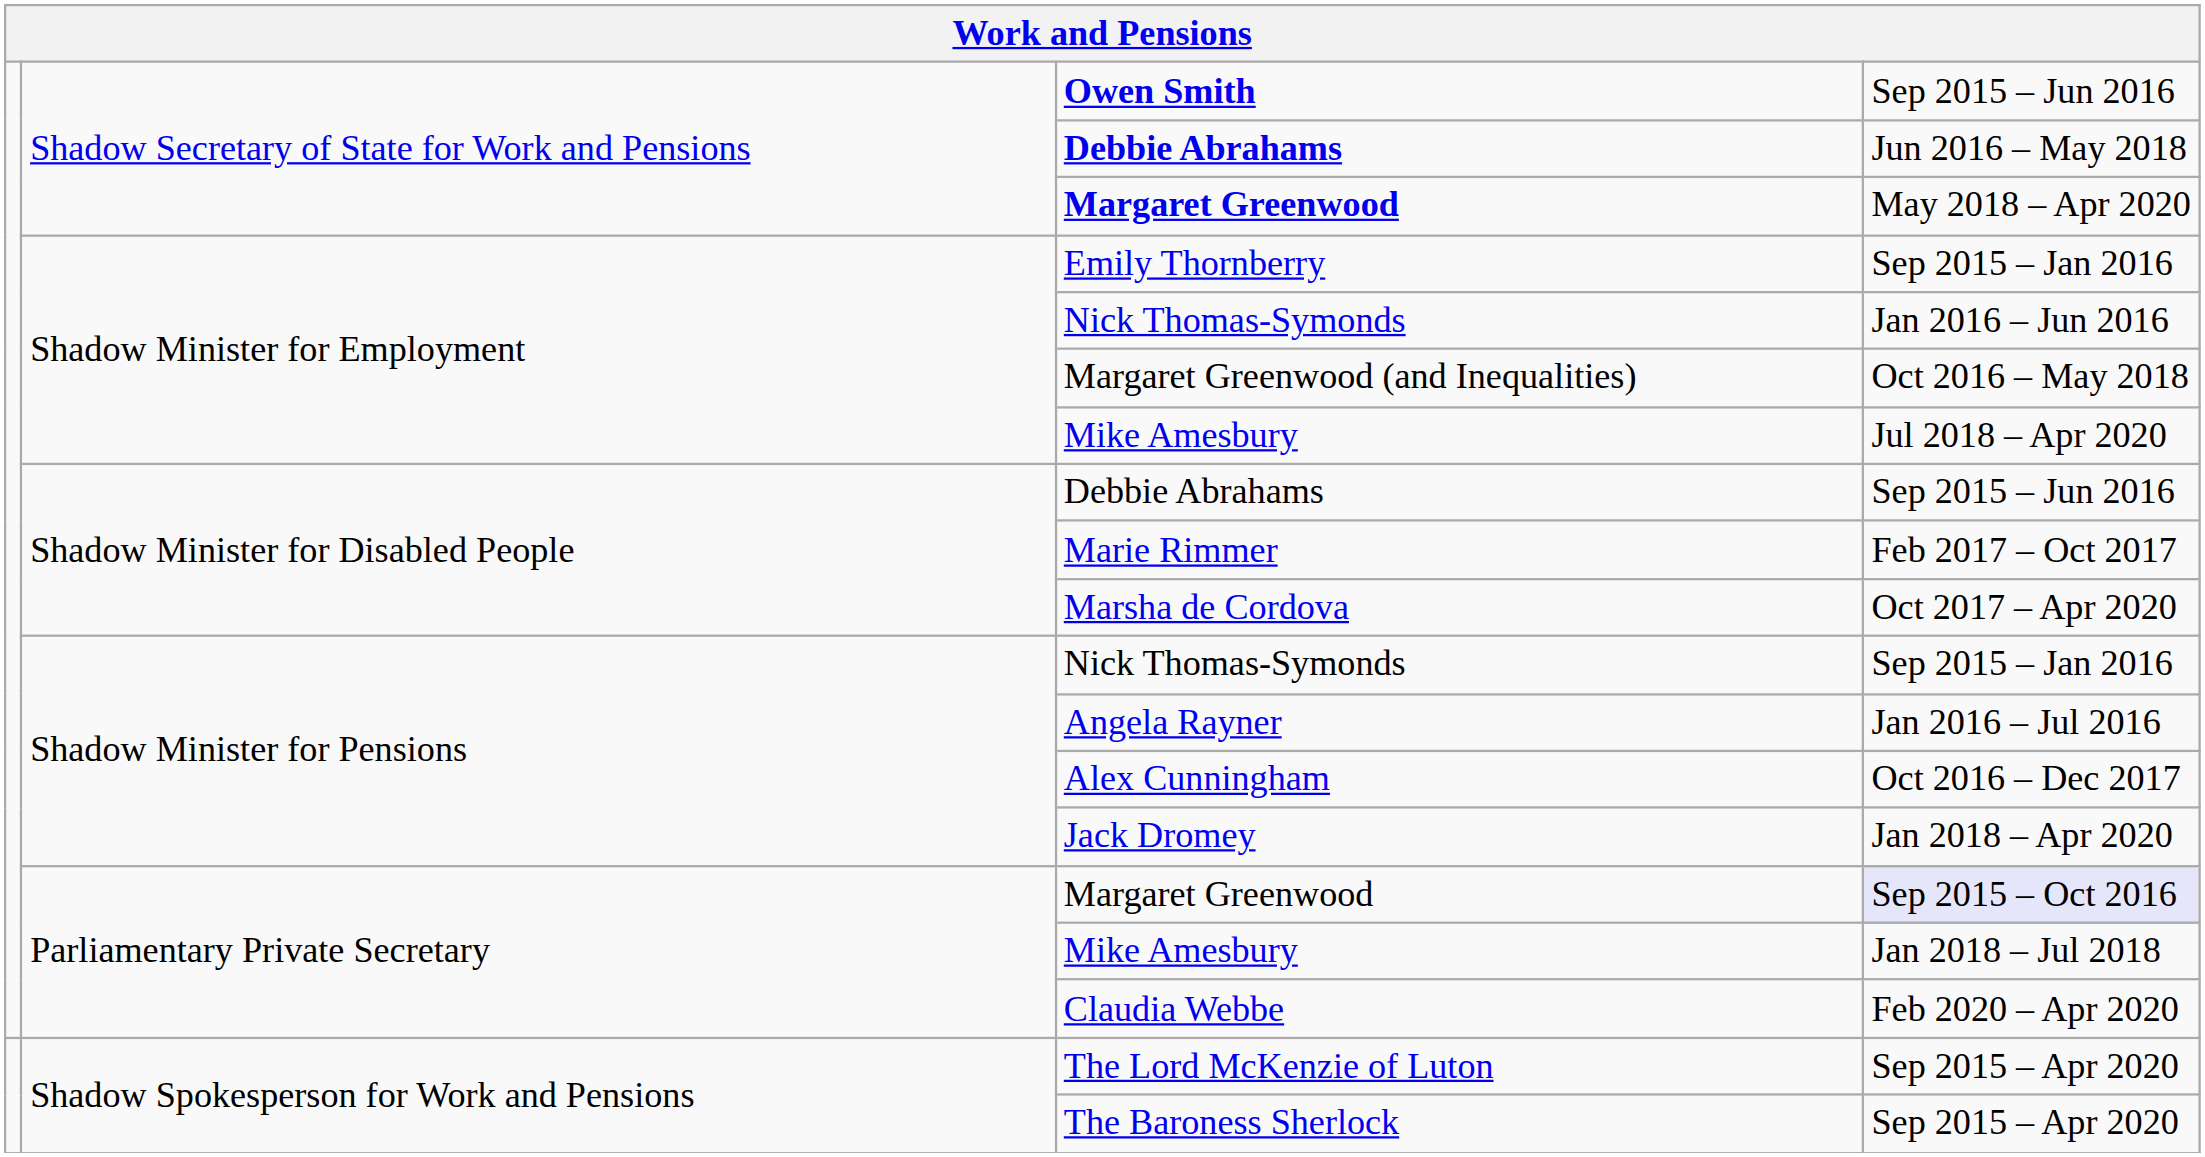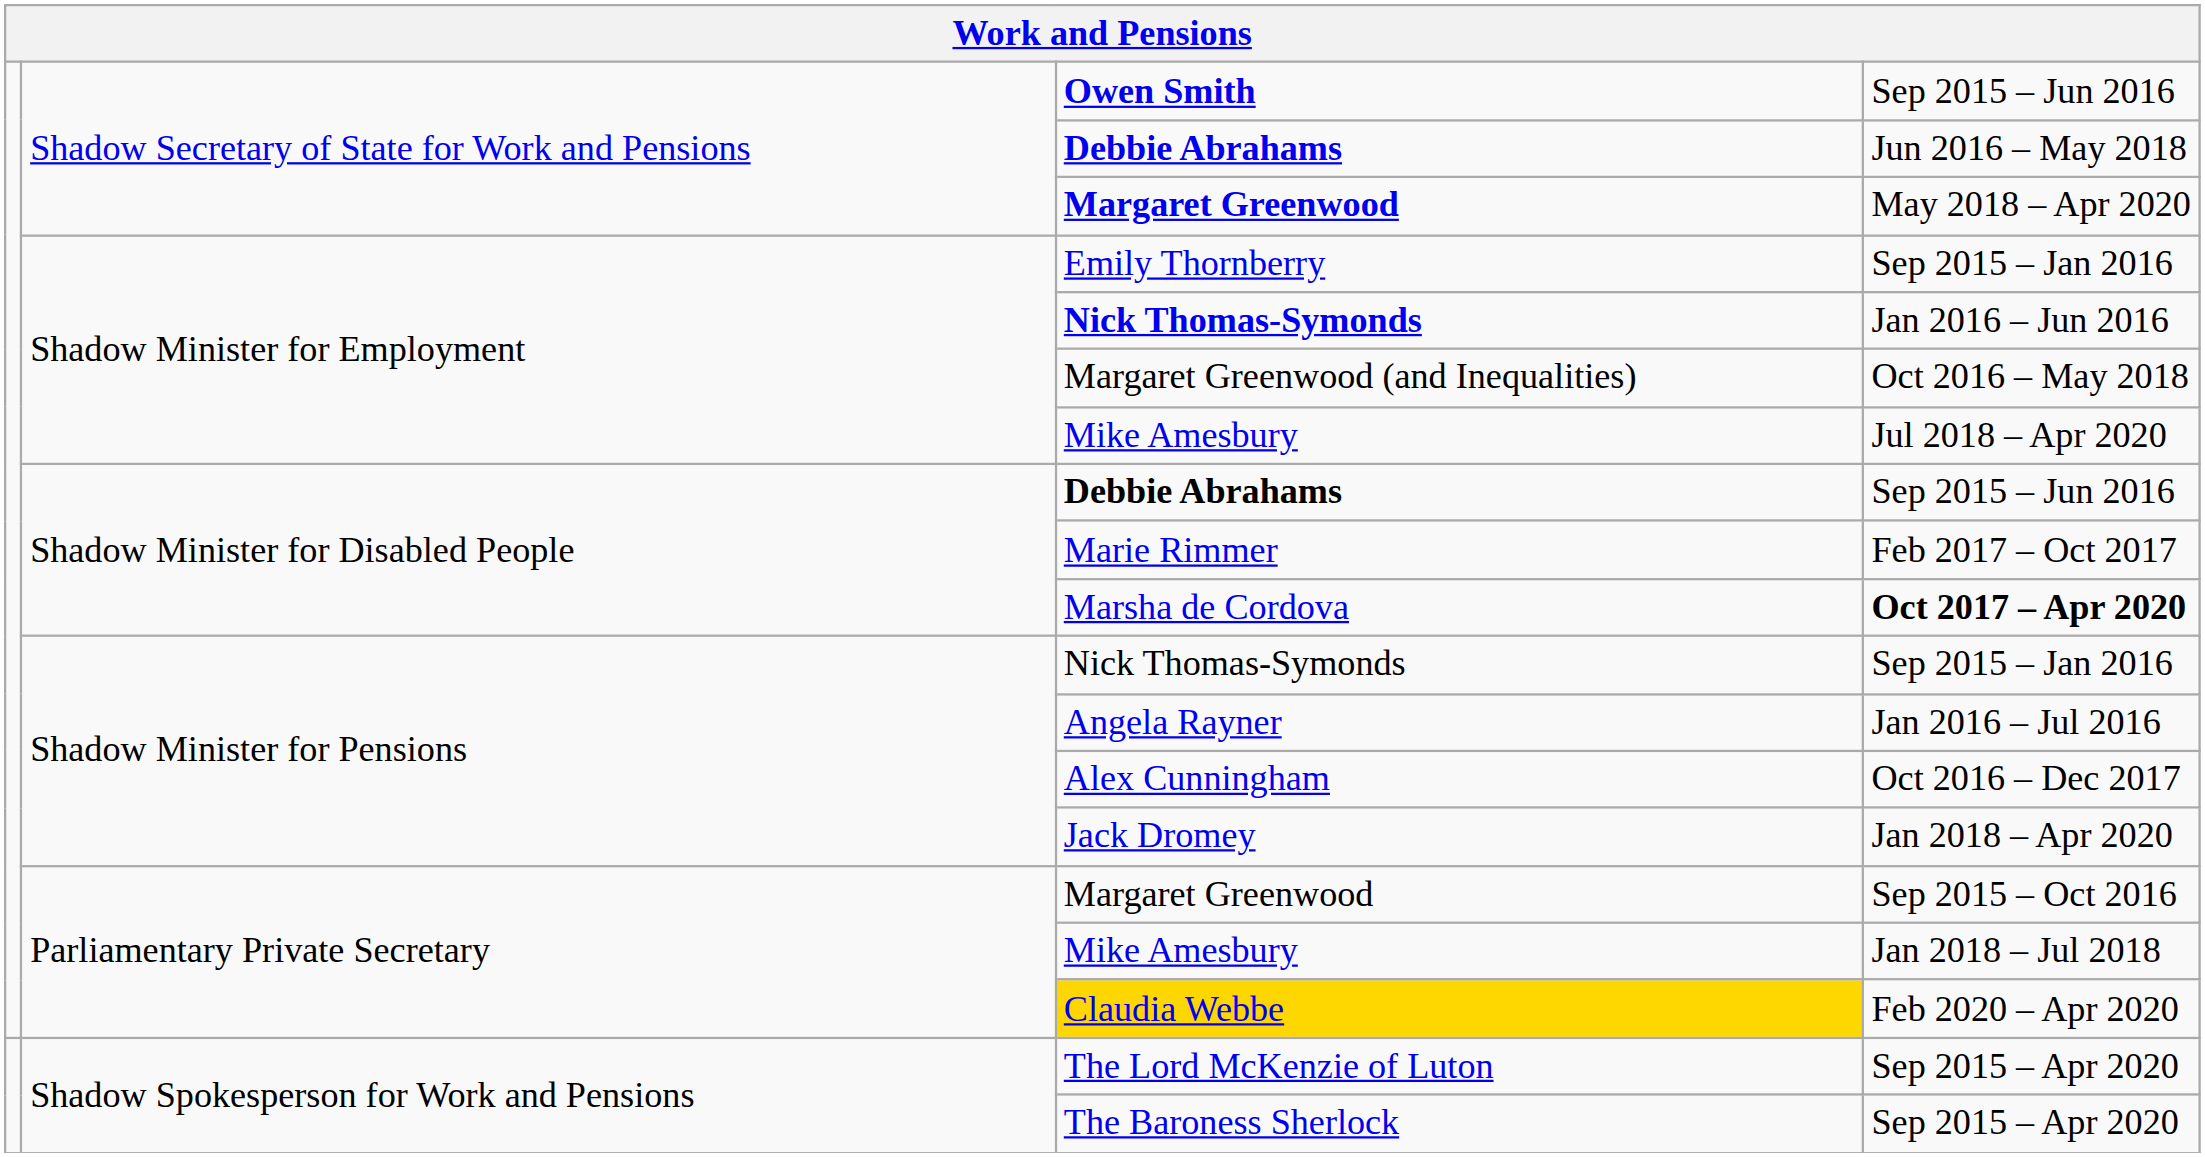(1235, 319) normal -> (1243, 319) bold
(1194, 491) normal -> (1203, 491) bold
(2024, 606) normal -> (2029, 606) bold
(2024, 893) lavender background -> (2024, 893) no background
(1174, 1008) no background -> (1174, 1008) gold background
